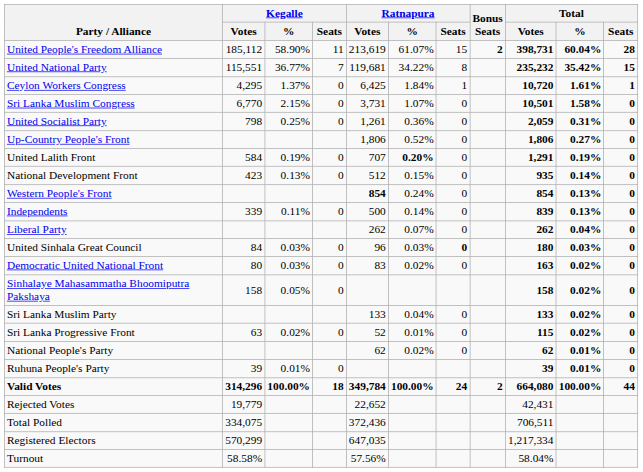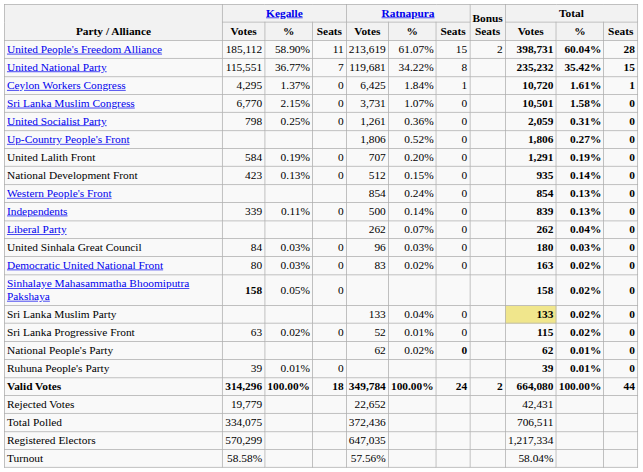(500, 49) bold -> (500, 49) normal
(418, 157) bold -> (419, 157) normal
(377, 193) bold -> (377, 193) normal
(464, 247) bold -> (464, 247) normal
(254, 290) normal -> (254, 290) bold
(545, 314) no background -> (545, 314) khaki background
(464, 350) normal -> (464, 350) bold
